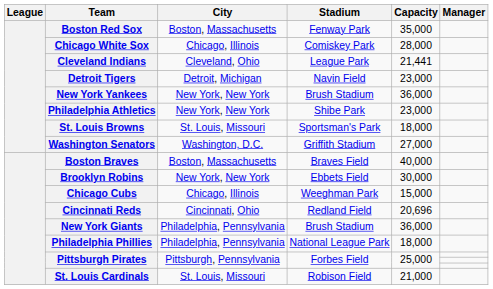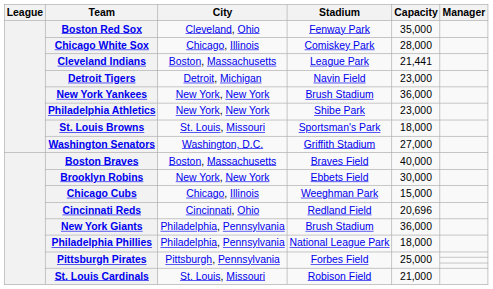(223, 29) Boston, Massachusetts -> (223, 29) Cleveland, Ohio
(223, 62) Cleveland, Ohio -> (223, 62) Boston, Massachusetts
